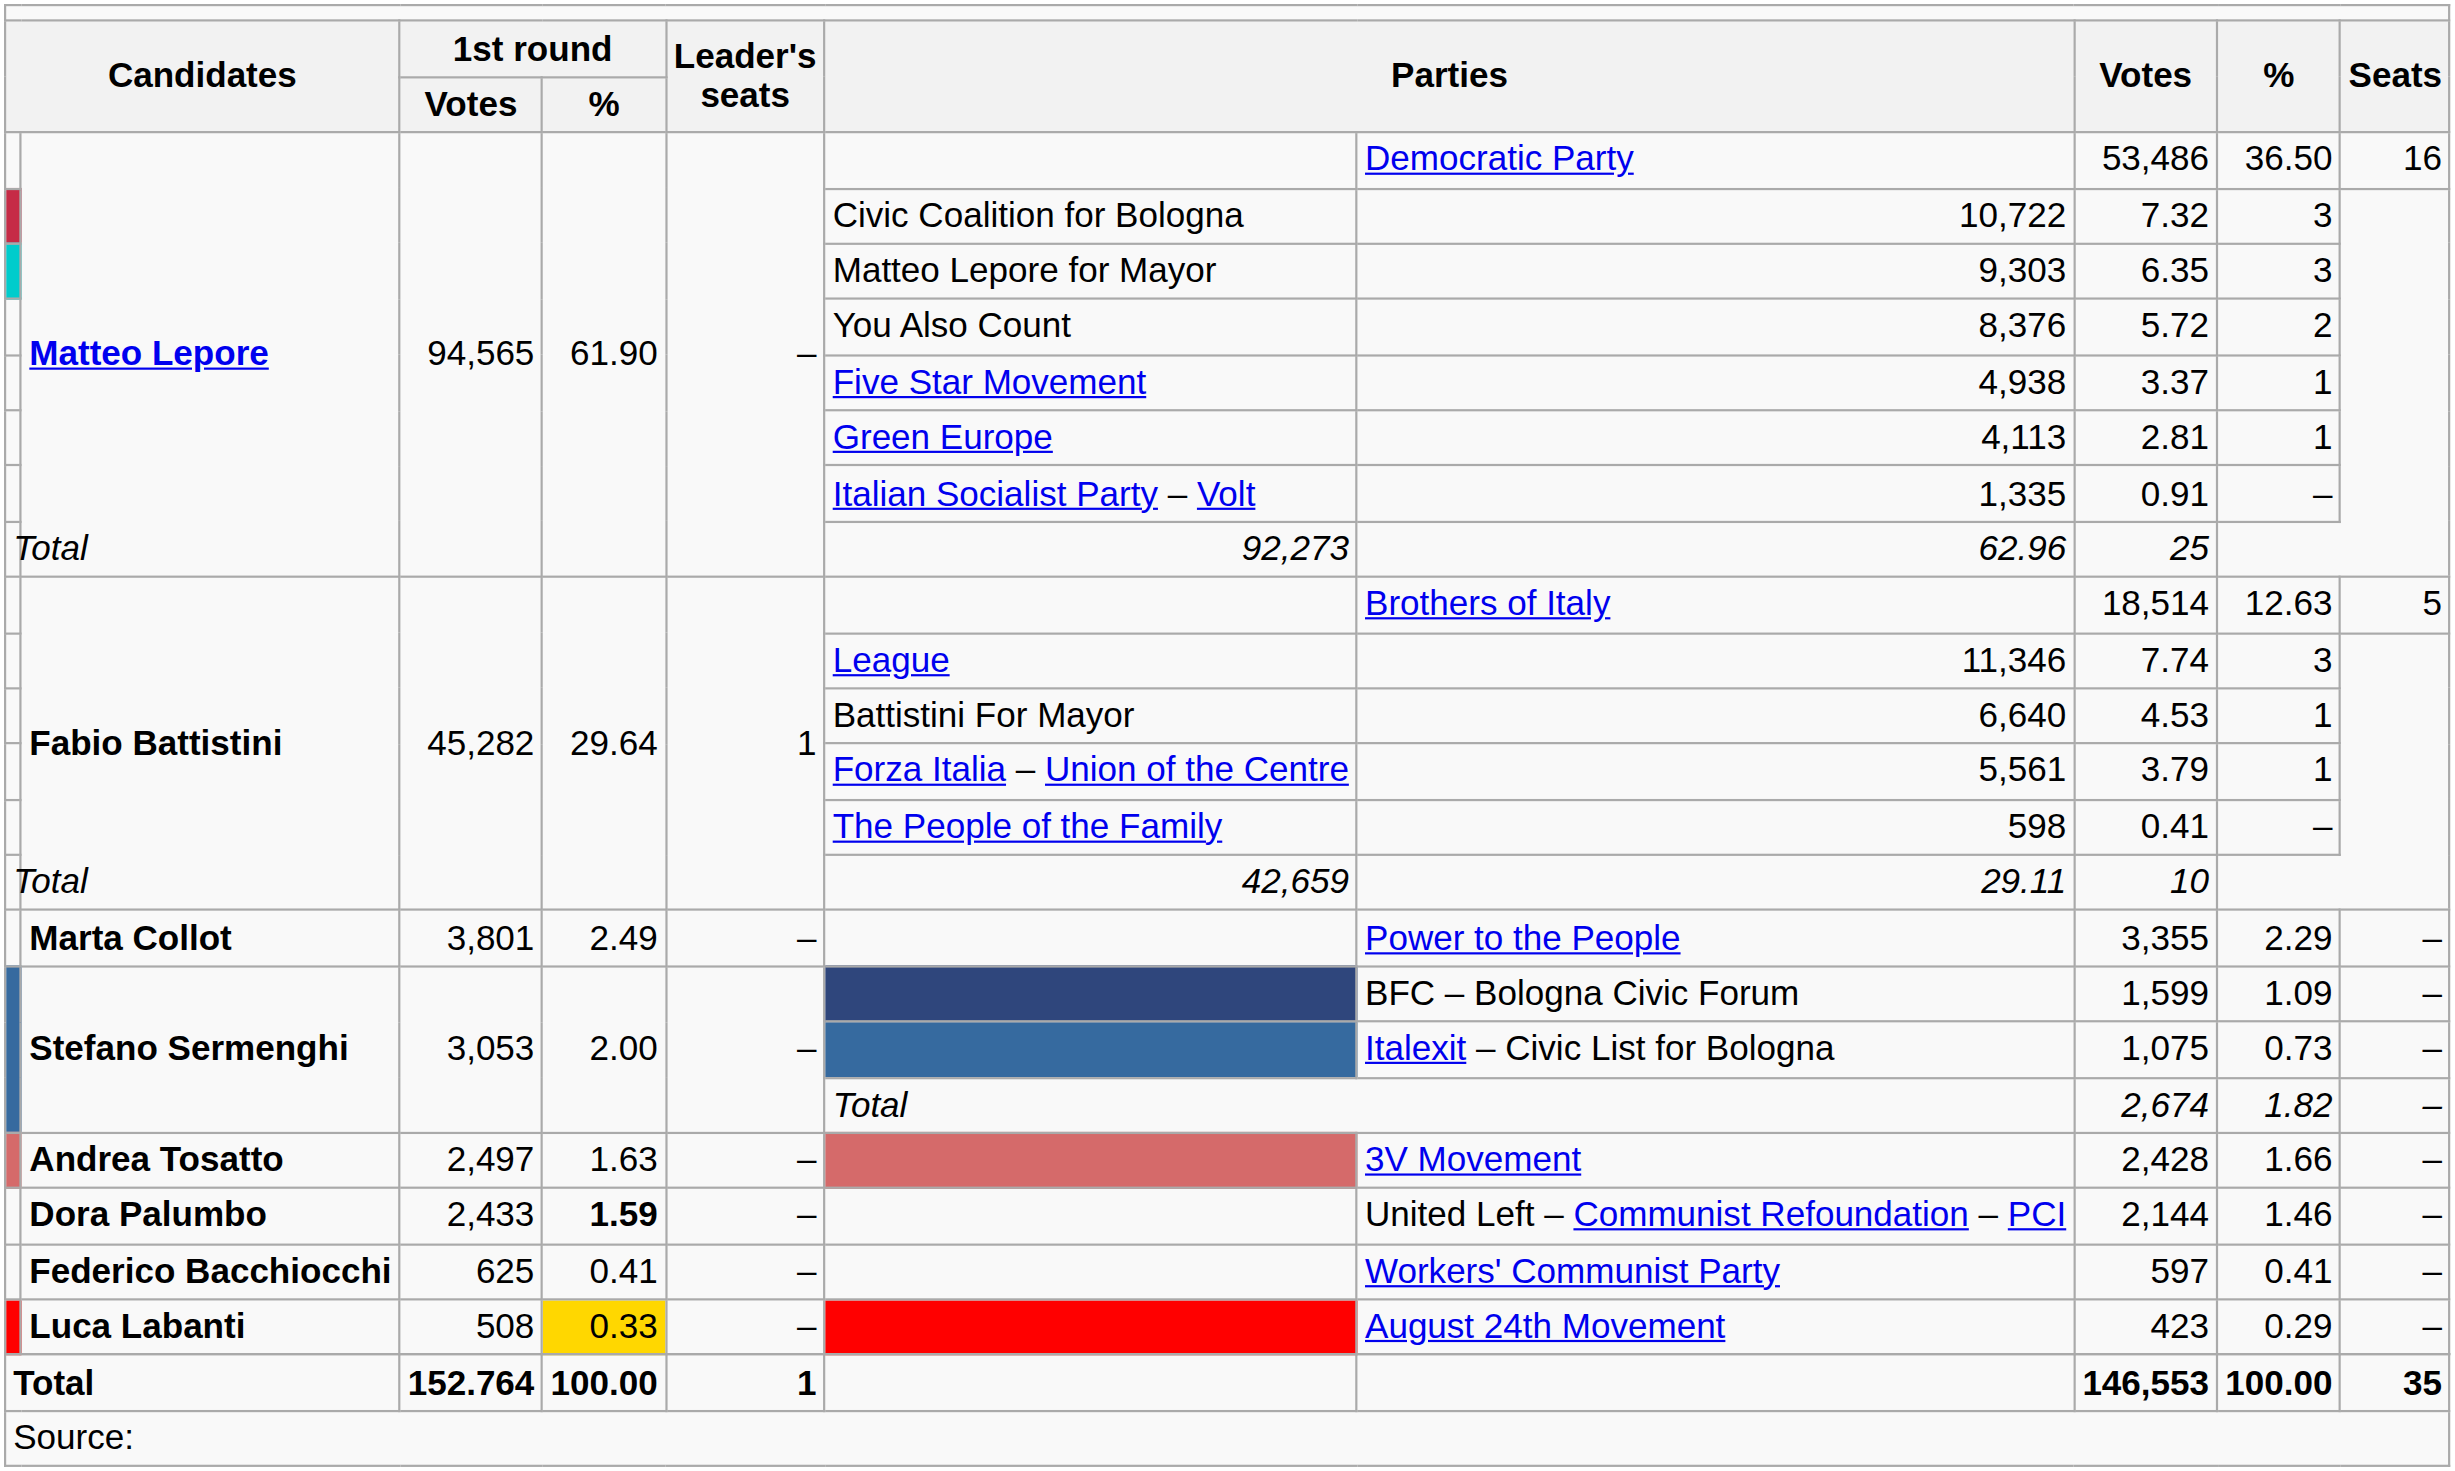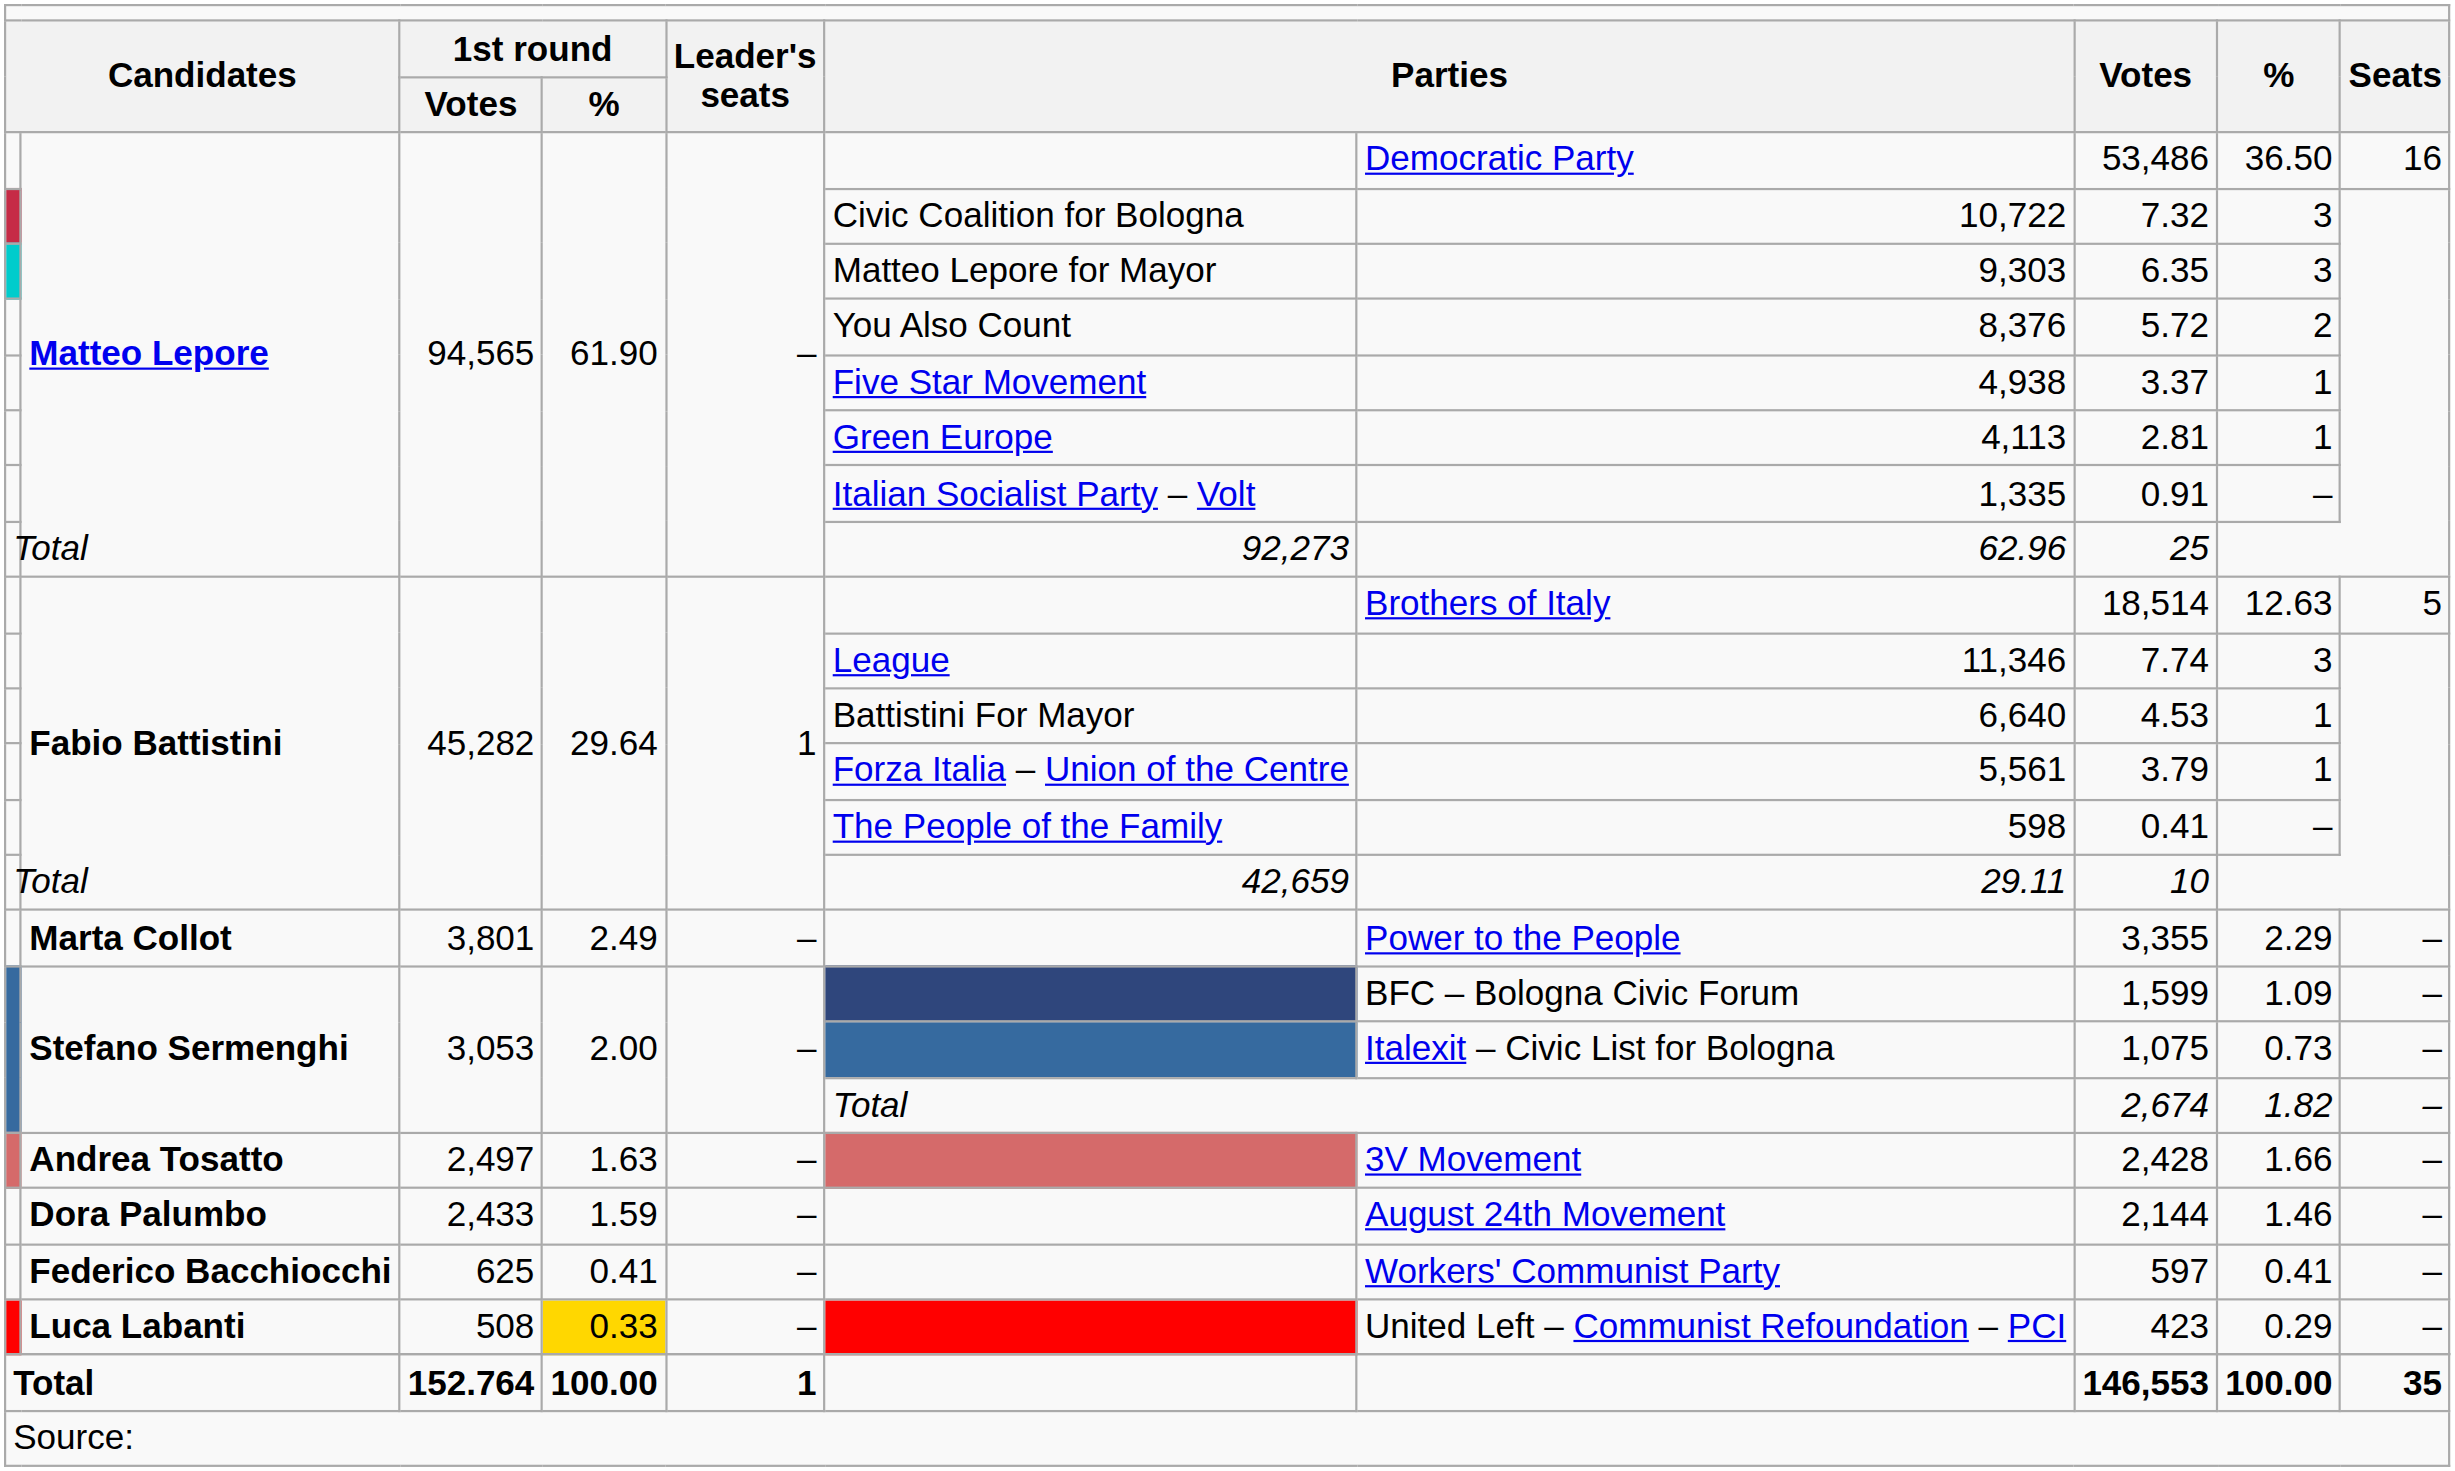(624, 1215) bold -> (624, 1215) normal
(1716, 1215) United Left – Communist Refoundation – PCI -> (1545, 1215) August 24th Movement
(1545, 1326) August 24th Movement -> (1716, 1326) United Left – Communist Refoundation – PCI
